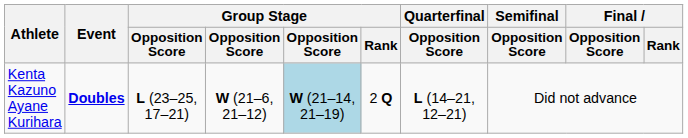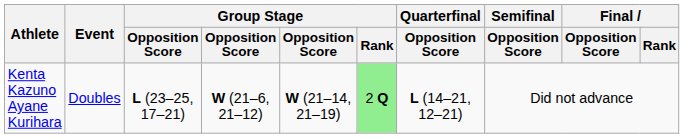(96, 99) bold -> (95, 99) normal
(322, 106) lightblue background -> (318, 106) no background
(381, 99) no background -> (377, 99) lightgreen background
